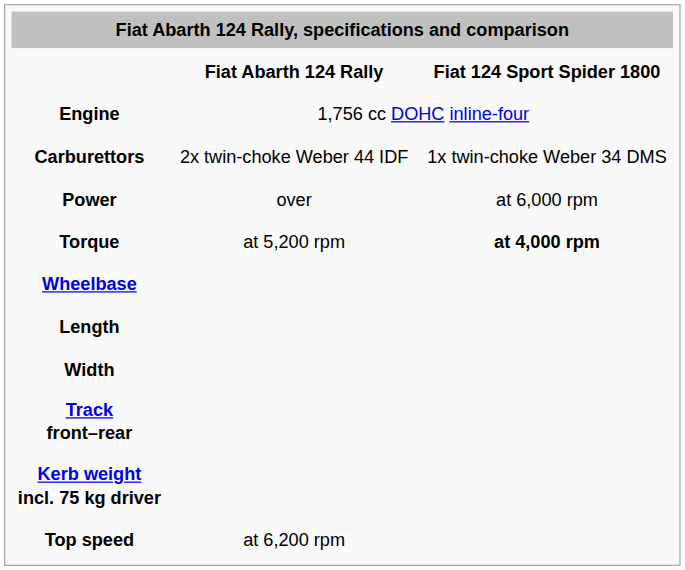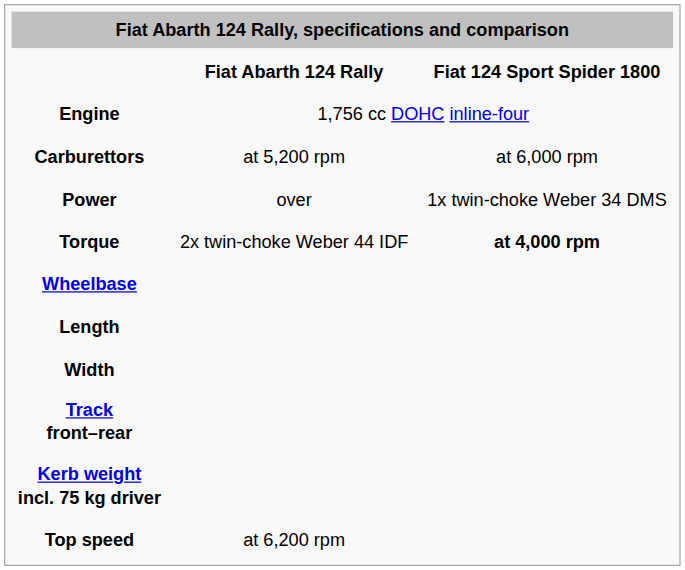(294, 157) 2x twin-choke Weber 44 IDF -> (294, 157) at 5,200 rpm
(547, 157) 1x twin-choke Weber 34 DMS -> (547, 157) at 6,000 rpm
(547, 199) at 6,000 rpm -> (547, 199) 1x twin-choke Weber 34 DMS
(294, 242) at 5,200 rpm -> (294, 242) 2x twin-choke Weber 44 IDF
